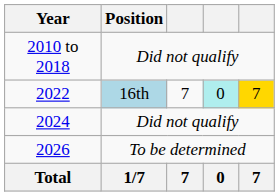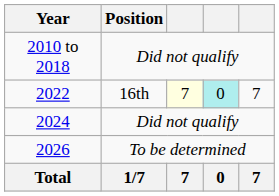(134, 94) lightblue background -> (134, 94) no background
(185, 94) no background -> (185, 94) lightyellow background
(256, 94) gold background -> (256, 94) no background
